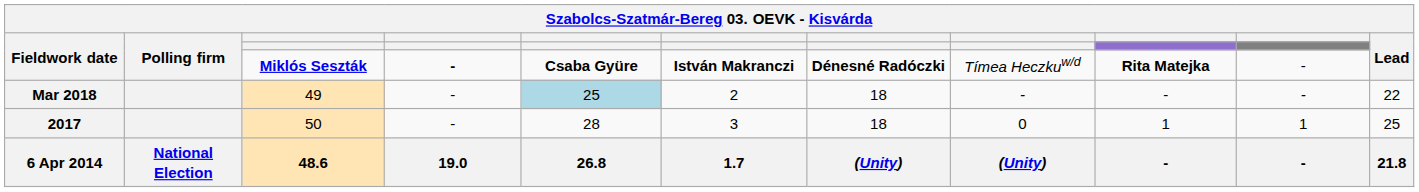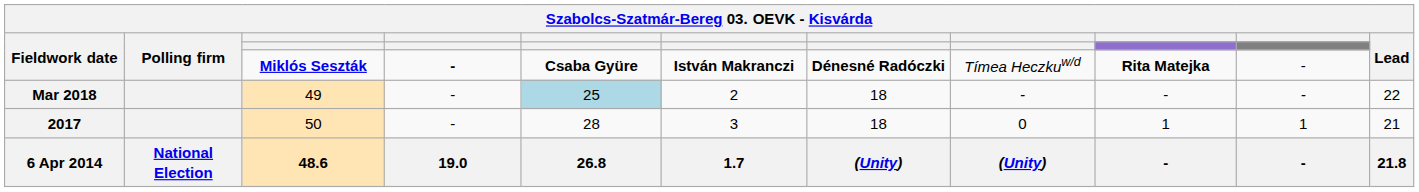(1392, 124) 25 -> (1392, 124) 21
